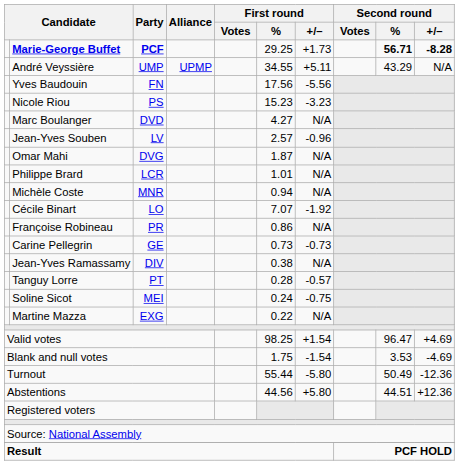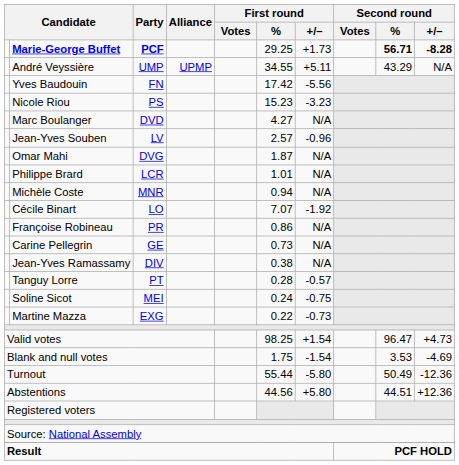(279, 85) 17.56 -> (279, 85) 17.42
(318, 245) -0.73 -> (322, 245) N/A
(322, 316) N/A -> (318, 316) -0.73
(438, 339) +4.69 -> (438, 339) +4.73
